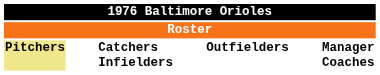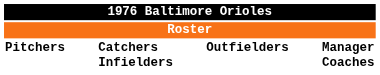(35, 48) khaki background -> (35, 48) no background
